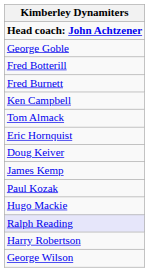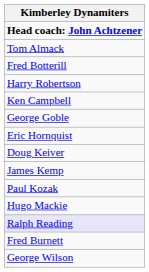(38, 48) George Goble -> (35, 48) Tom Almack
(35, 83) Fred Burnett -> (44, 83) Harry Robertson
(35, 118) Tom Almack -> (38, 118) George Goble
(44, 240) Harry Robertson -> (35, 240) Fred Burnett
